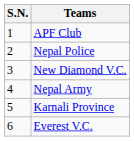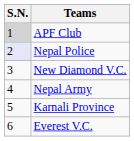(10, 32) no background -> (10, 32) lightgrey background
(10, 51) no background -> (10, 51) lavender background
